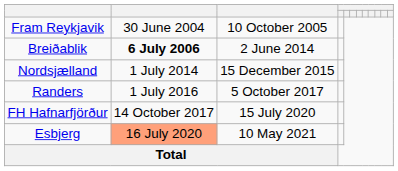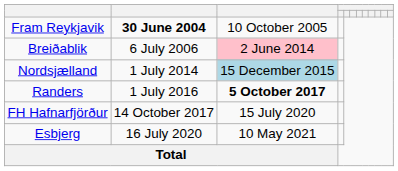(164, 27) normal -> (164, 27) bold
(164, 48) bold -> (164, 48) normal
(277, 48) no background -> (277, 48) pink background
(277, 70) no background -> (277, 70) lightblue background
(277, 91) normal -> (277, 91) bold
(164, 134) lightsalmon background -> (164, 134) no background
